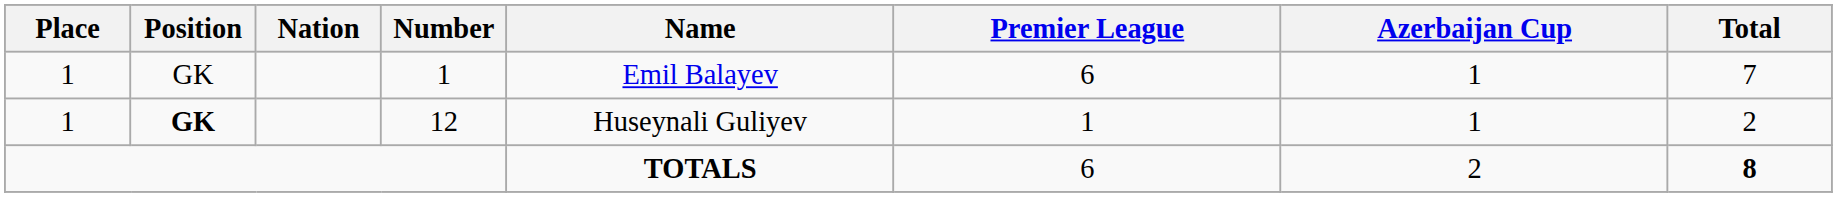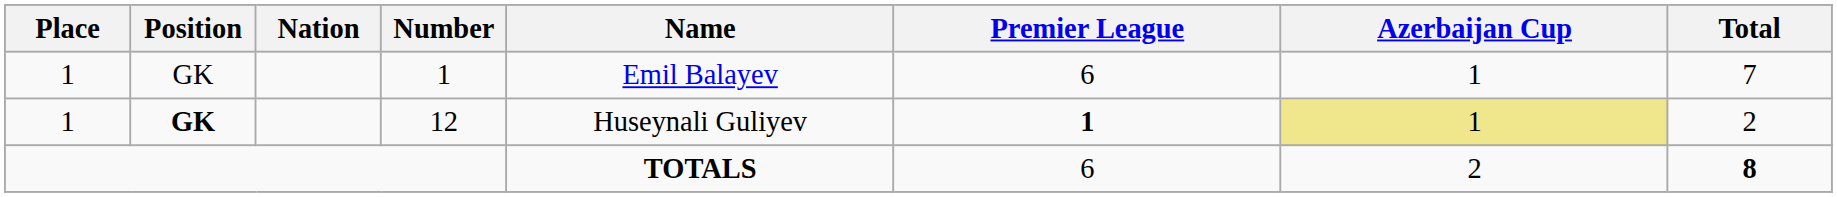(1087, 121) normal -> (1087, 121) bold
(1475, 121) no background -> (1475, 121) khaki background
